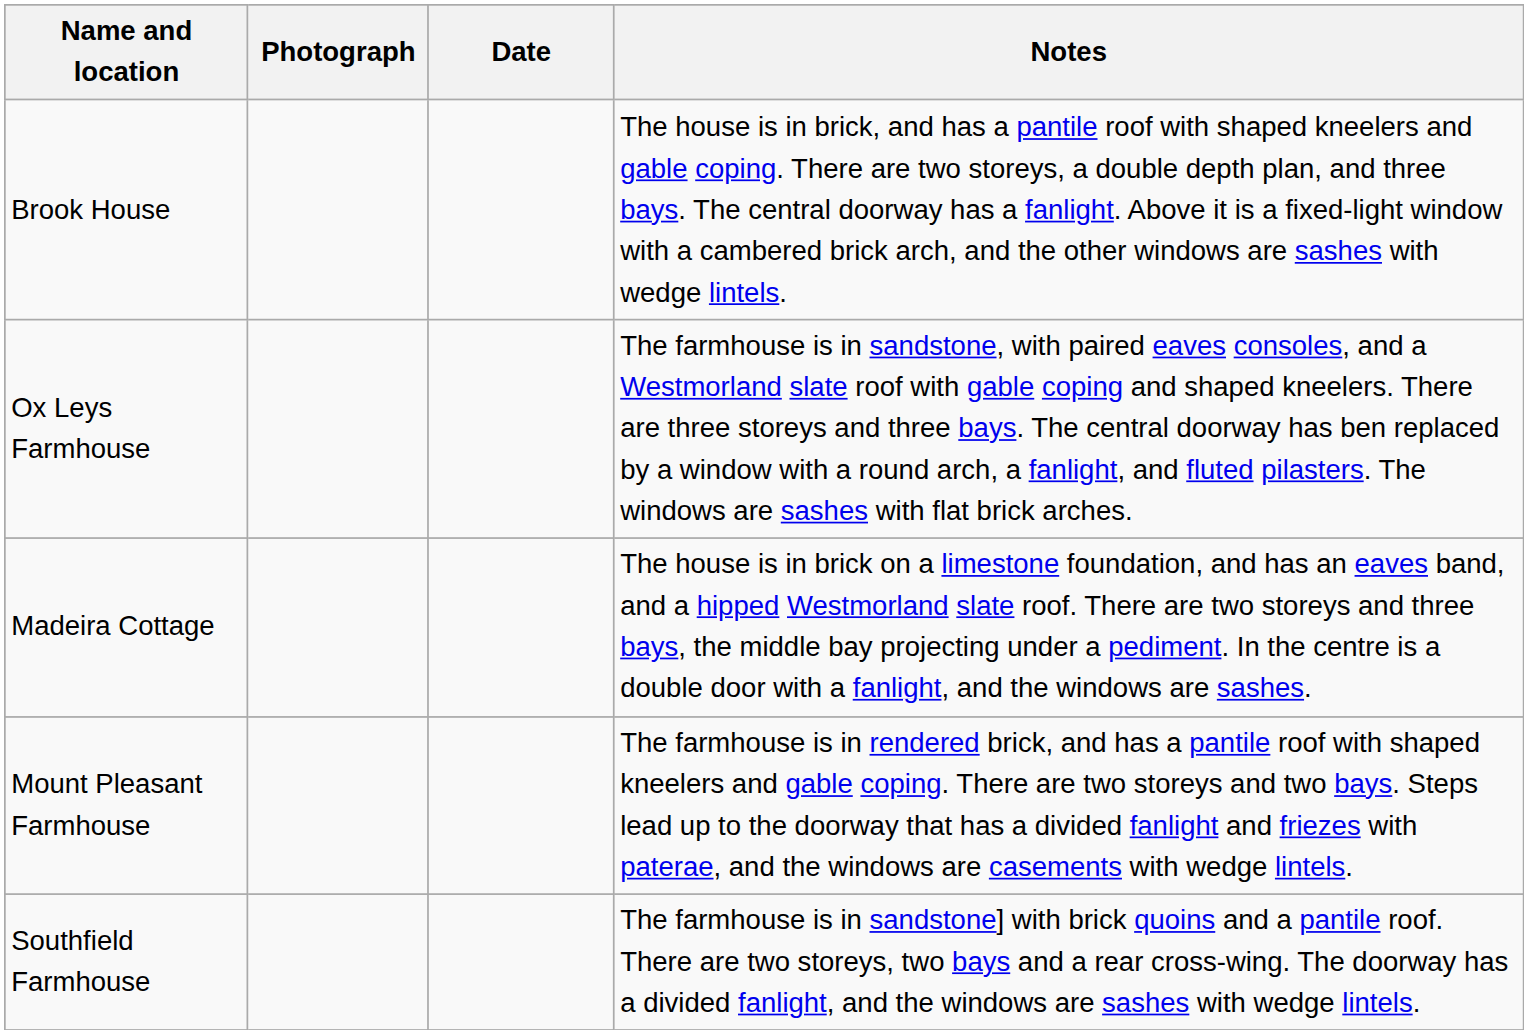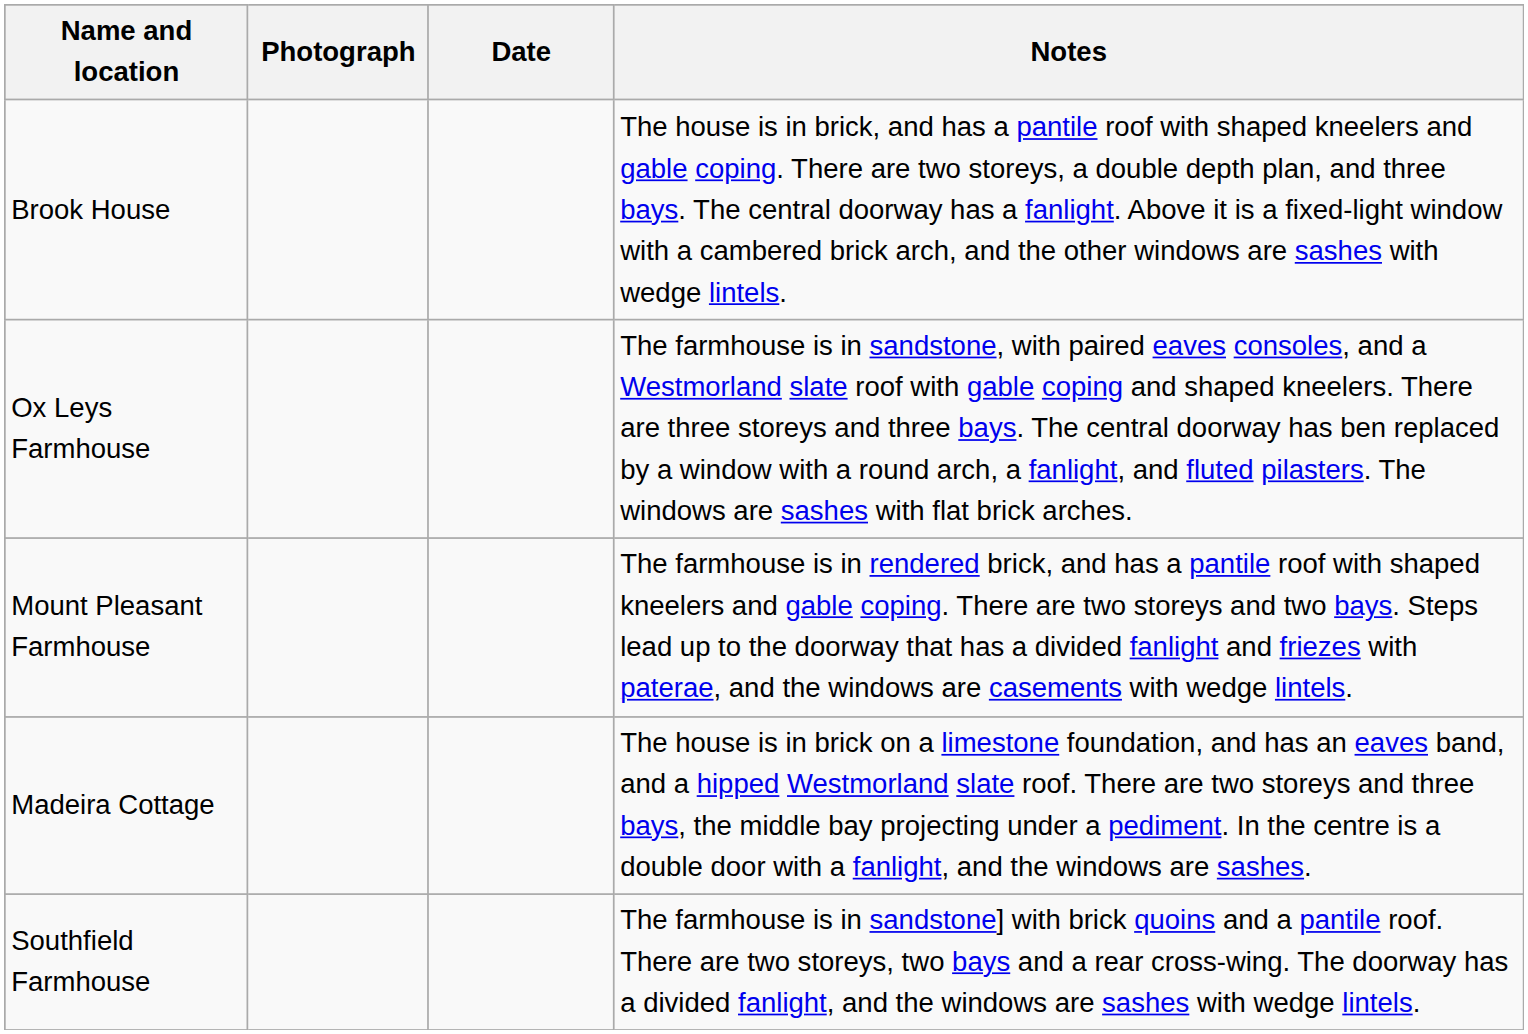rows swapped: (113, 626) <-> (107, 804)
